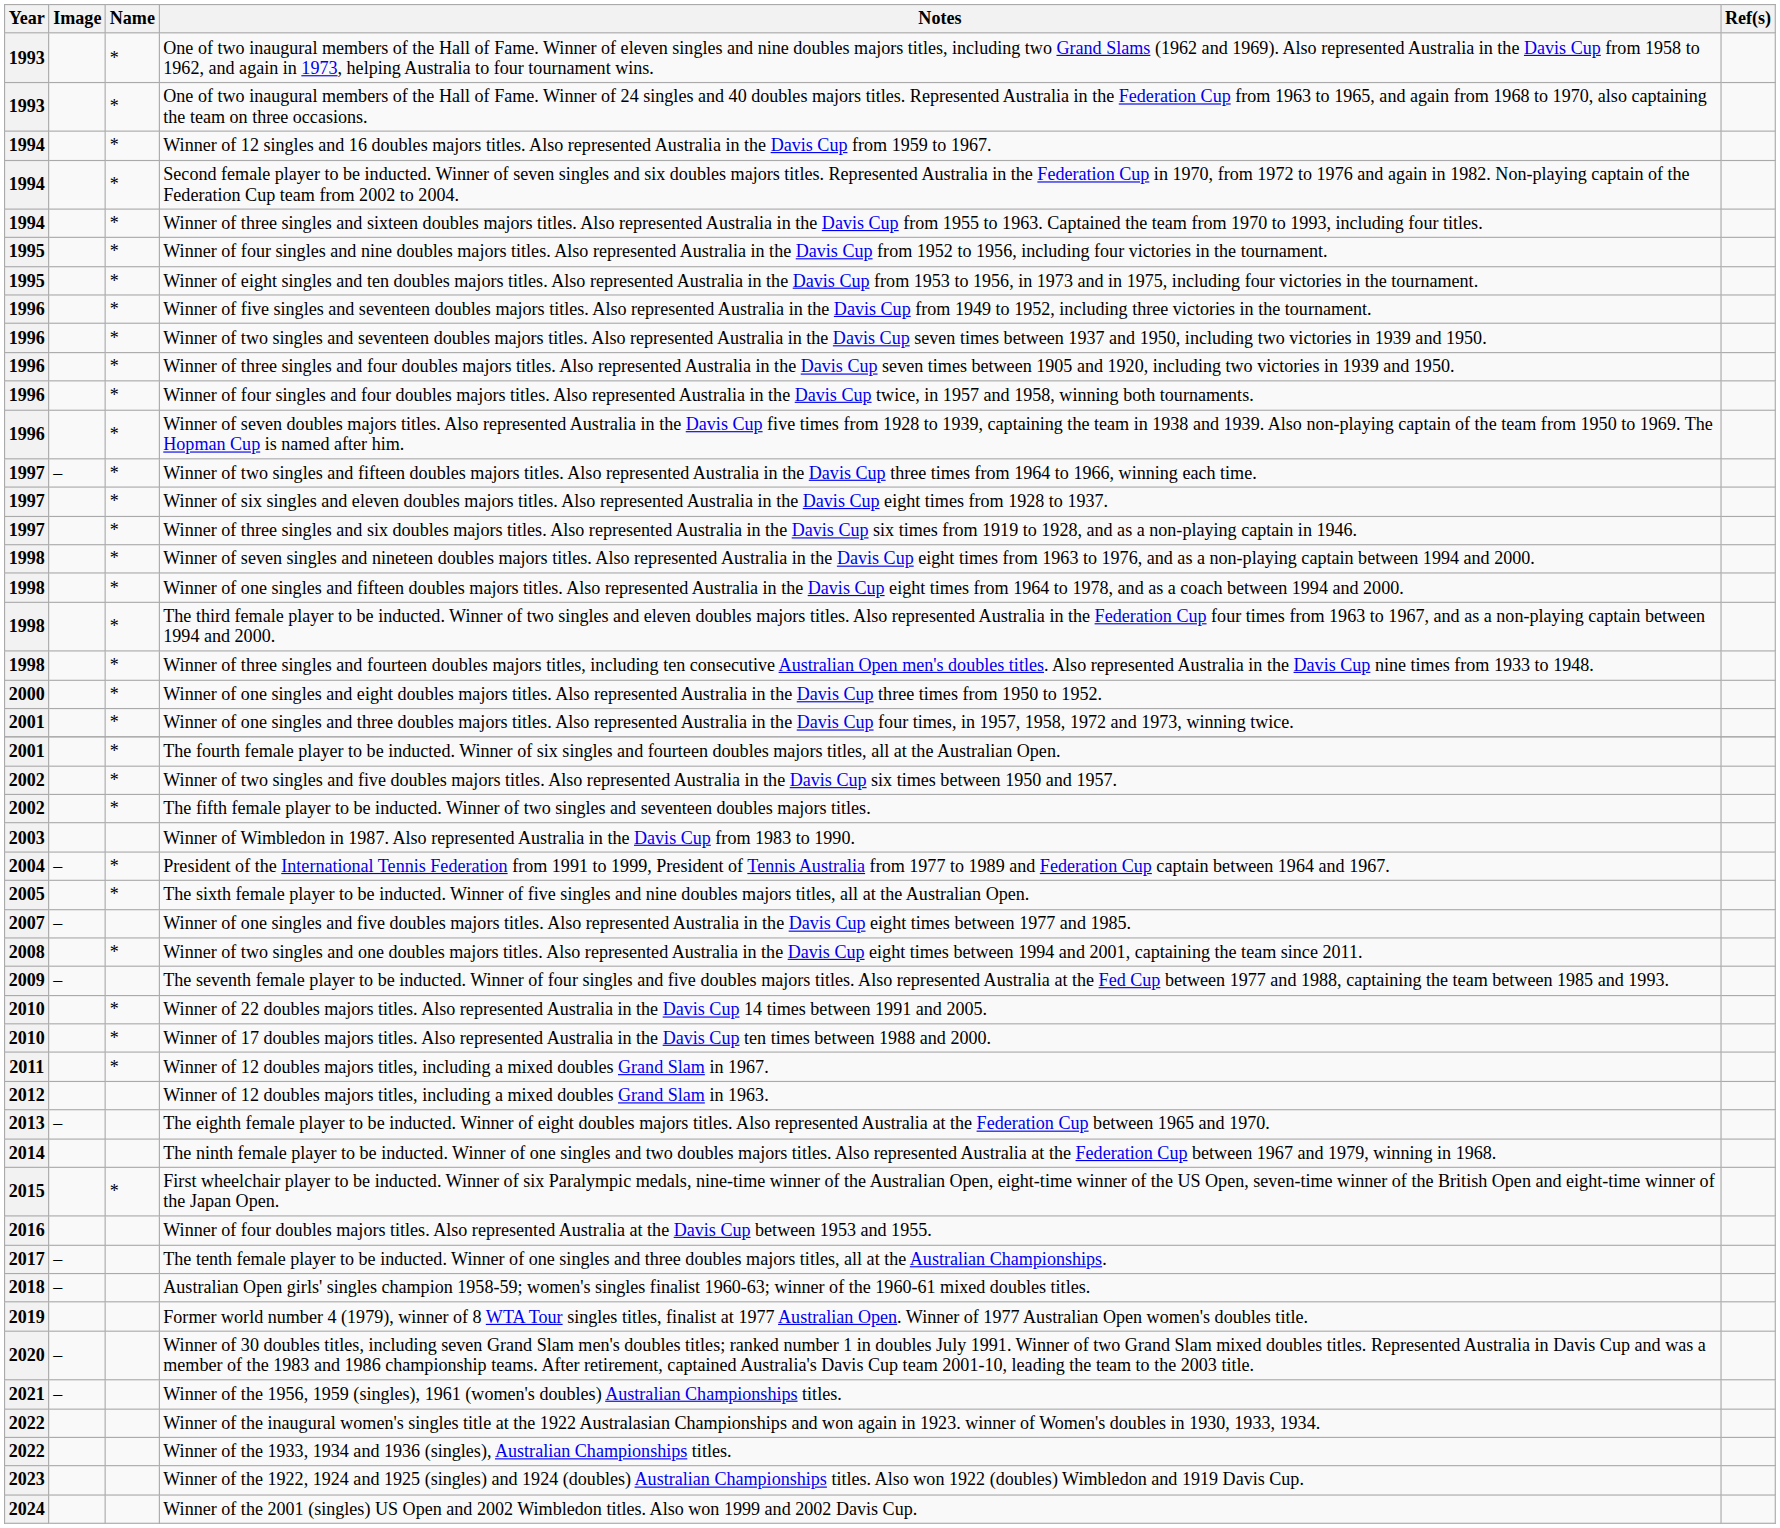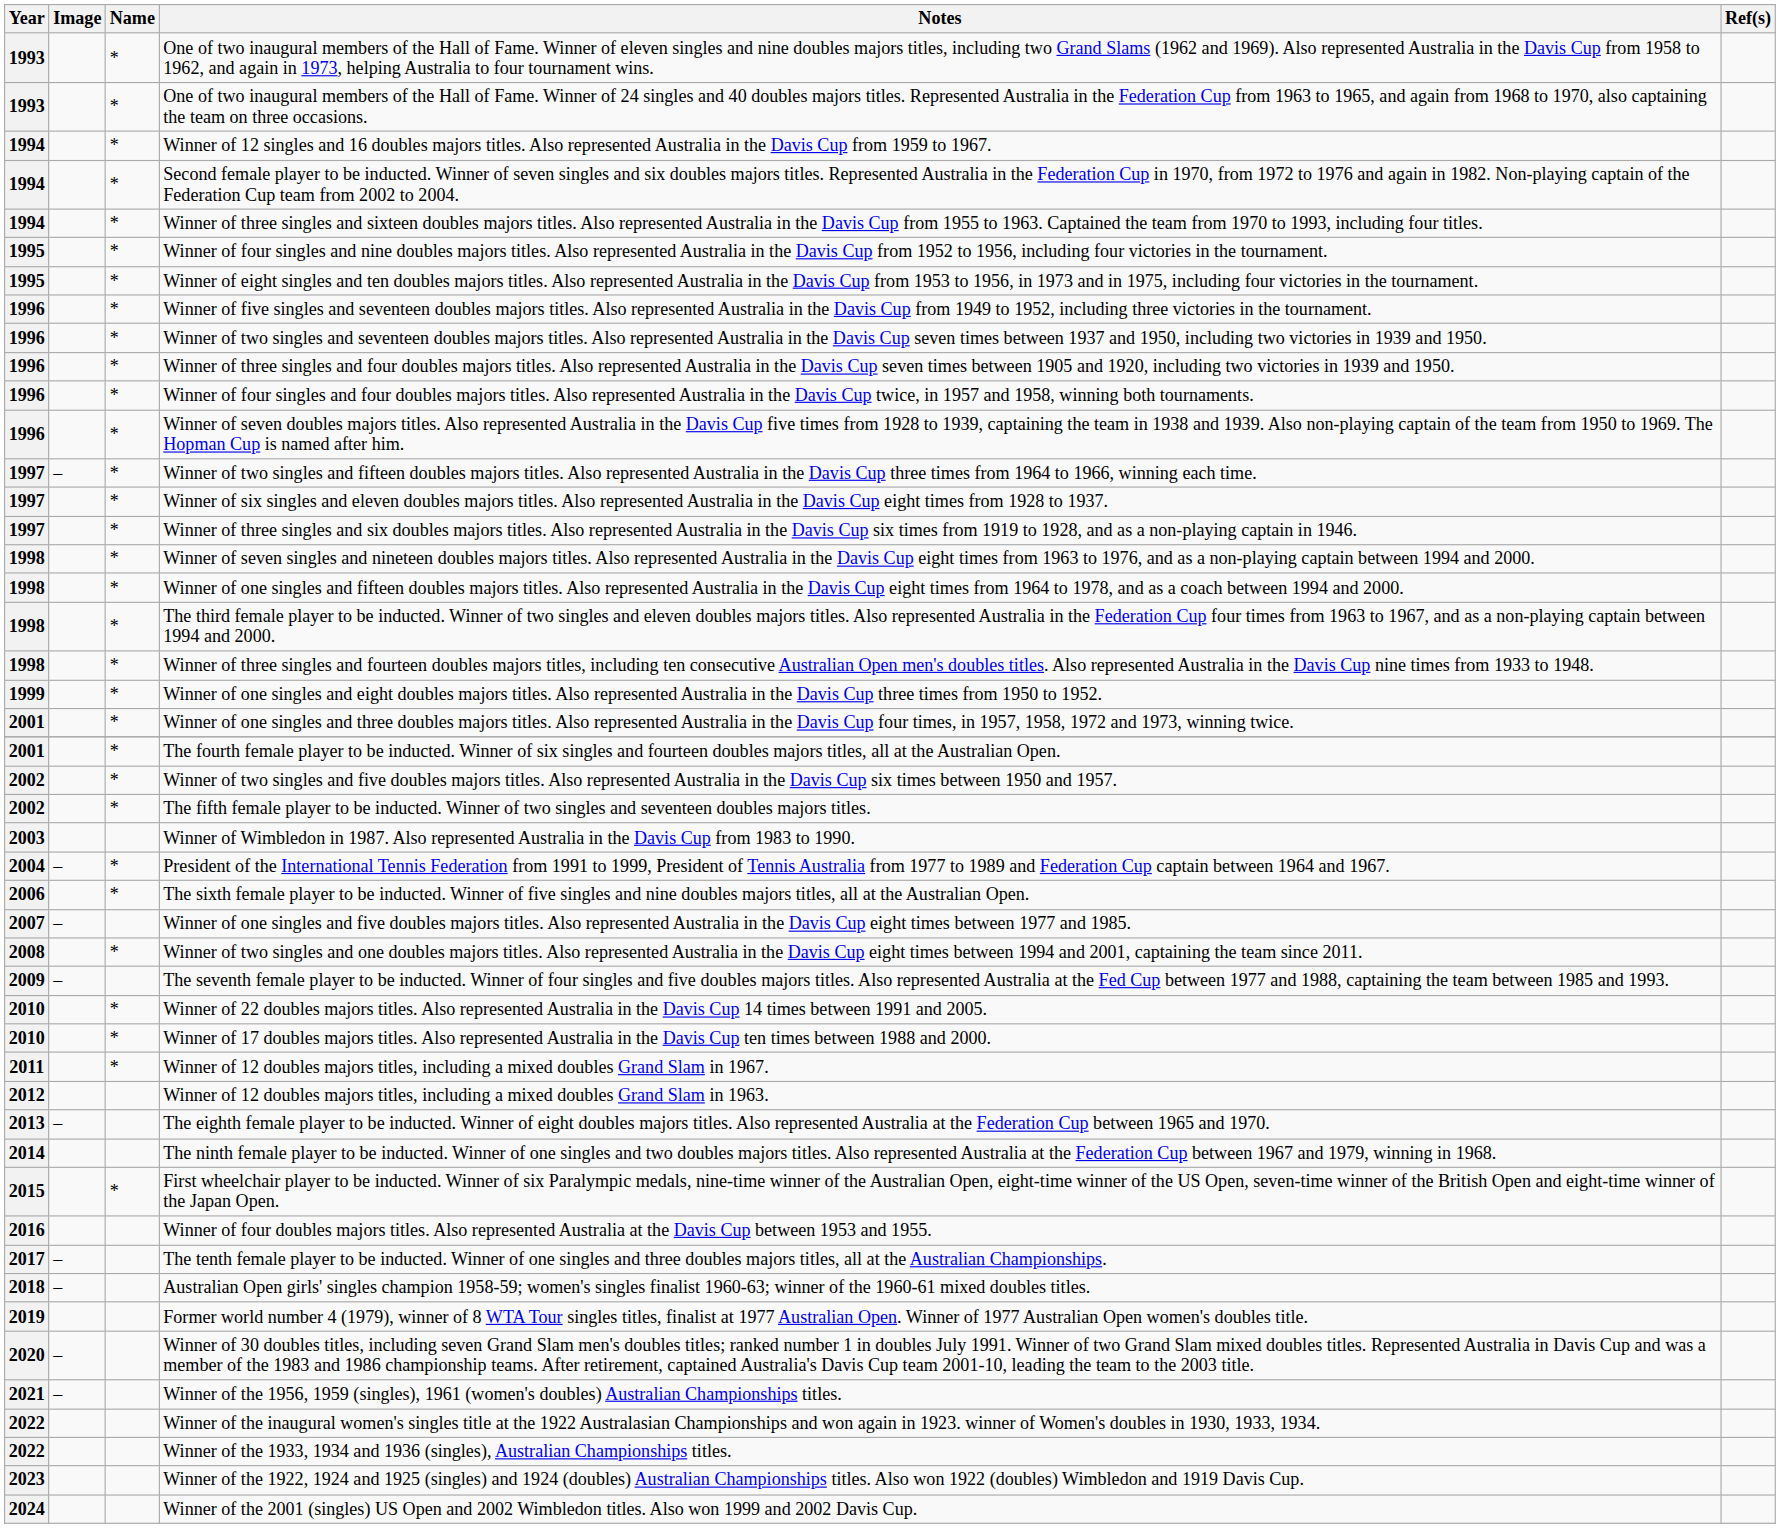(27, 694) 2000 -> (27, 694) 1999
(27, 894) 2005 -> (27, 894) 2006
